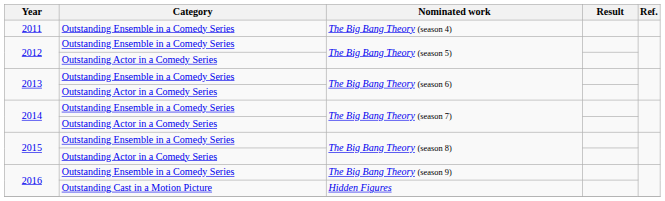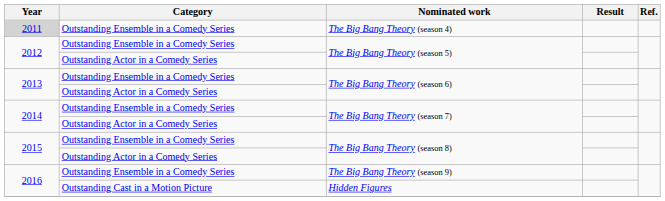(32, 28) no background -> (32, 28) lightgrey background
